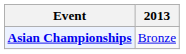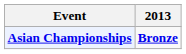(157, 37) normal -> (158, 37) bold
